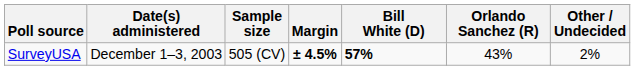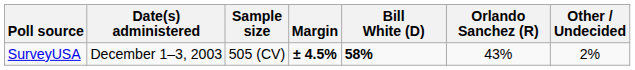(359, 54) 57% -> (359, 54) 58%
